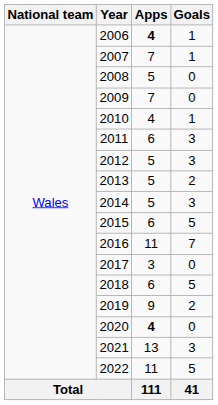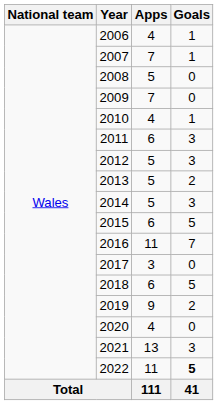(151, 35) bold -> (151, 35) normal
(151, 327) bold -> (151, 327) normal
(192, 368) normal -> (192, 368) bold
